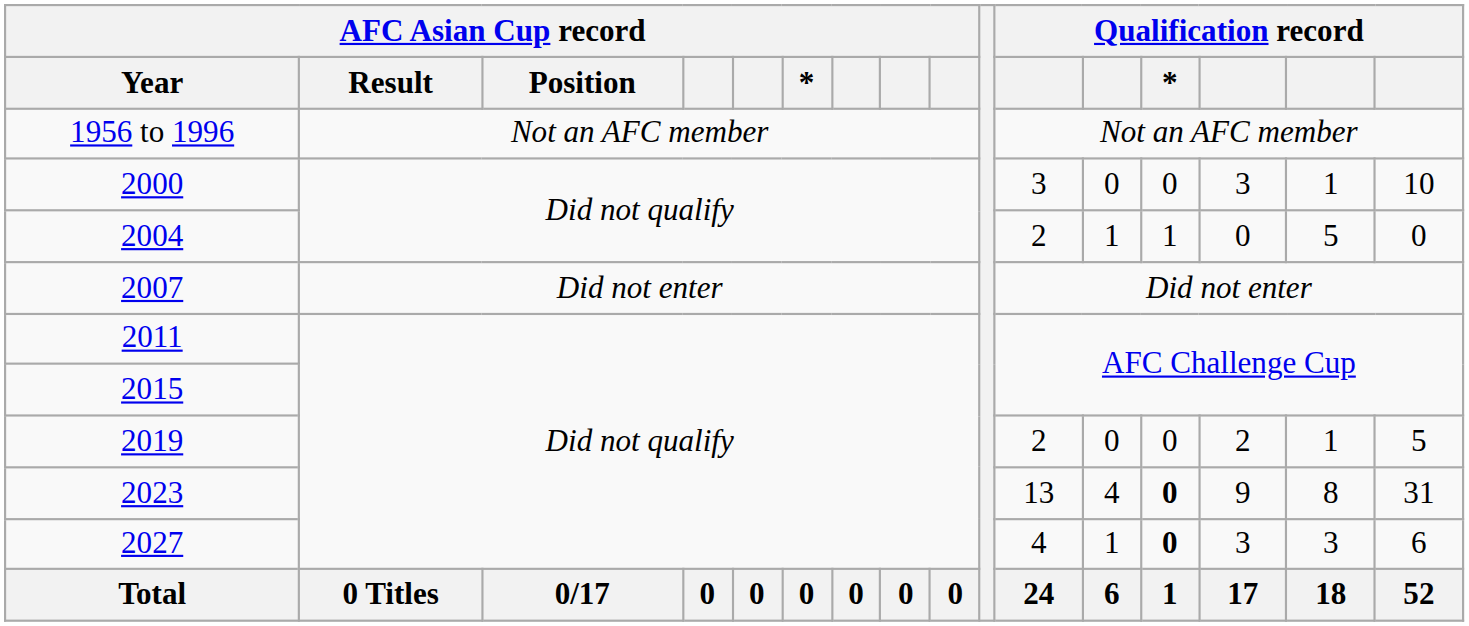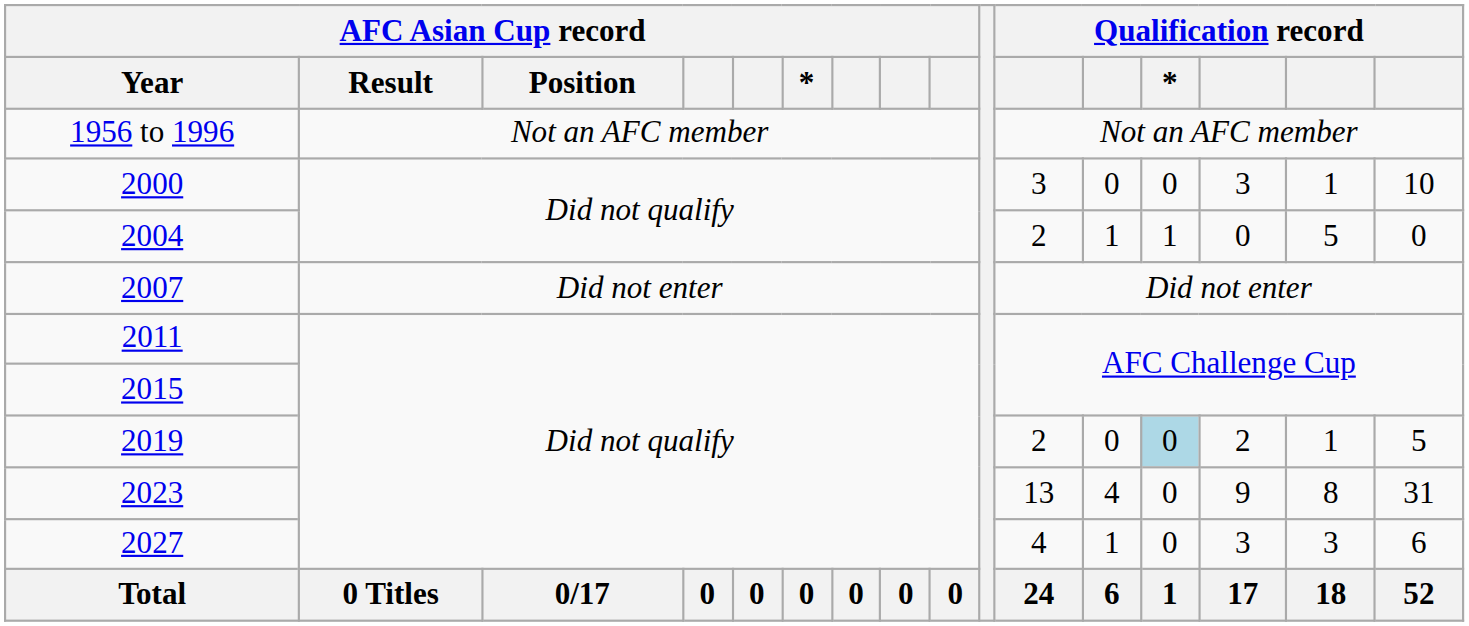(1170, 440) no background -> (1170, 440) lightblue background
(1170, 492) bold -> (1170, 492) normal
(1170, 543) bold -> (1170, 543) normal
